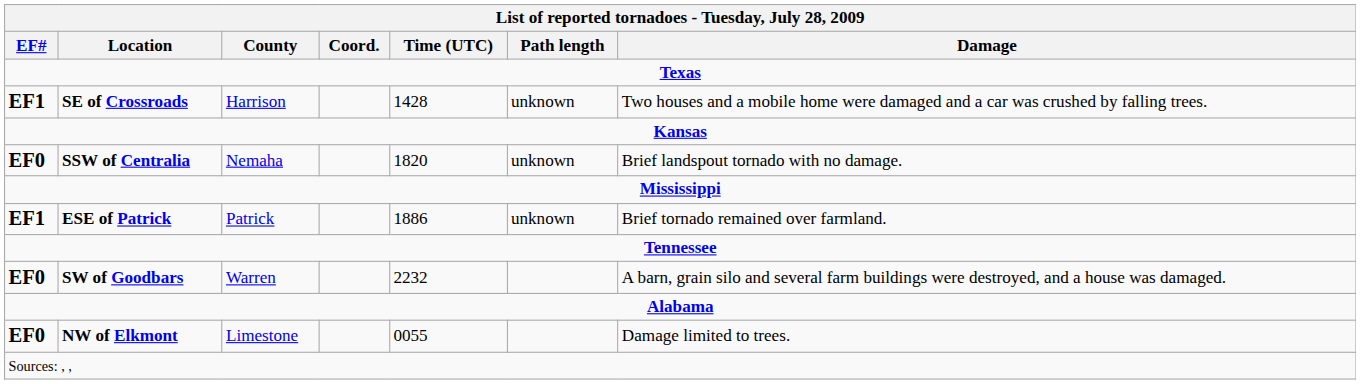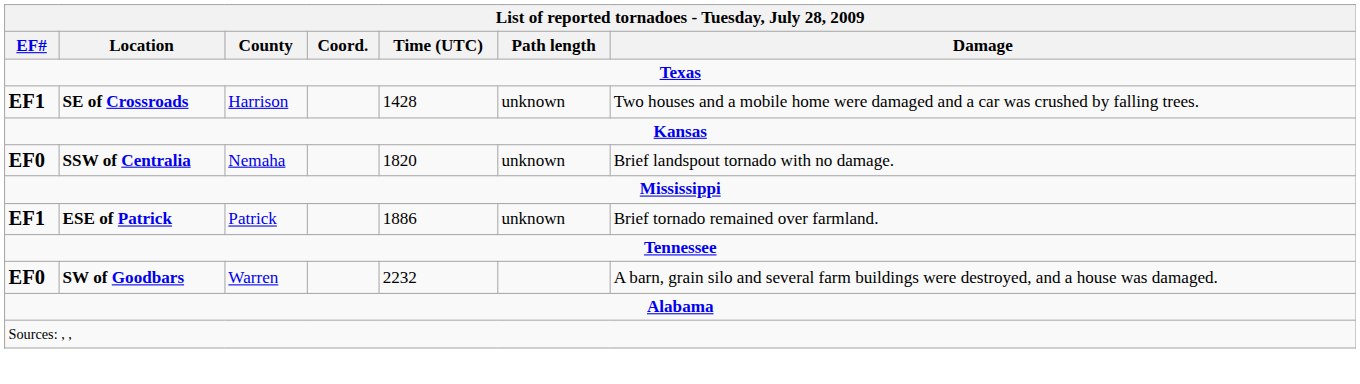- row: (120, 335)
